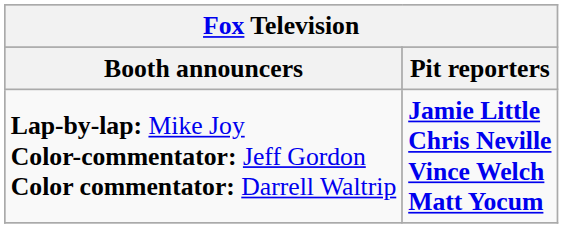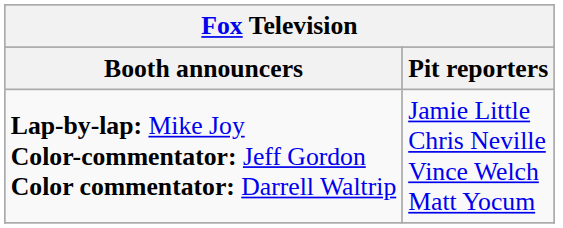(480, 156) bold -> (477, 156) normal
